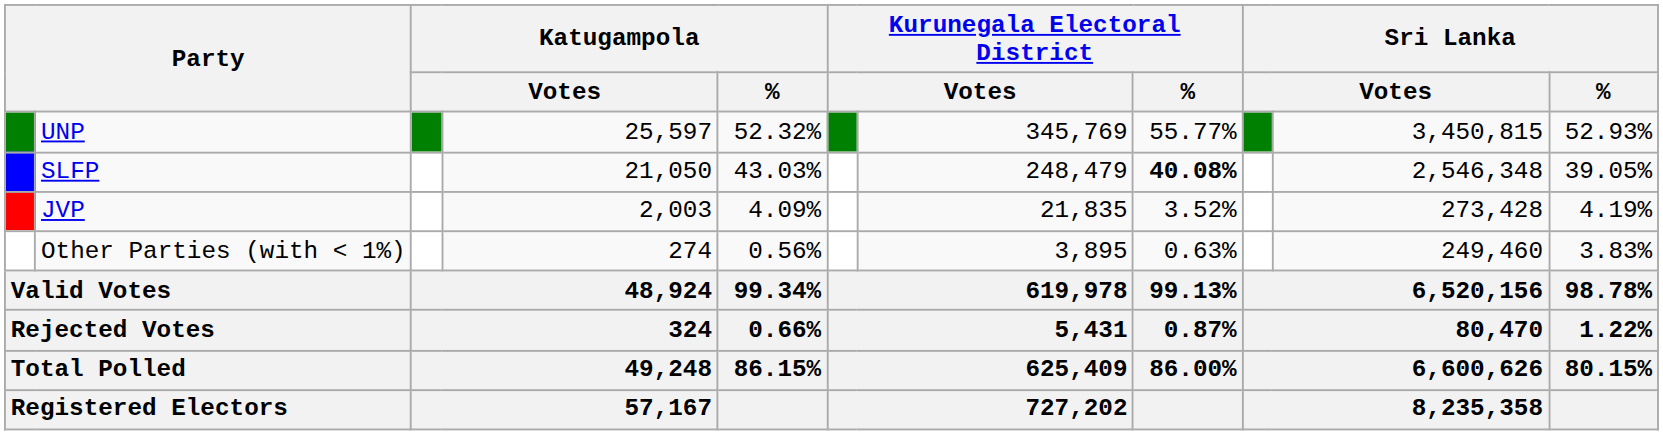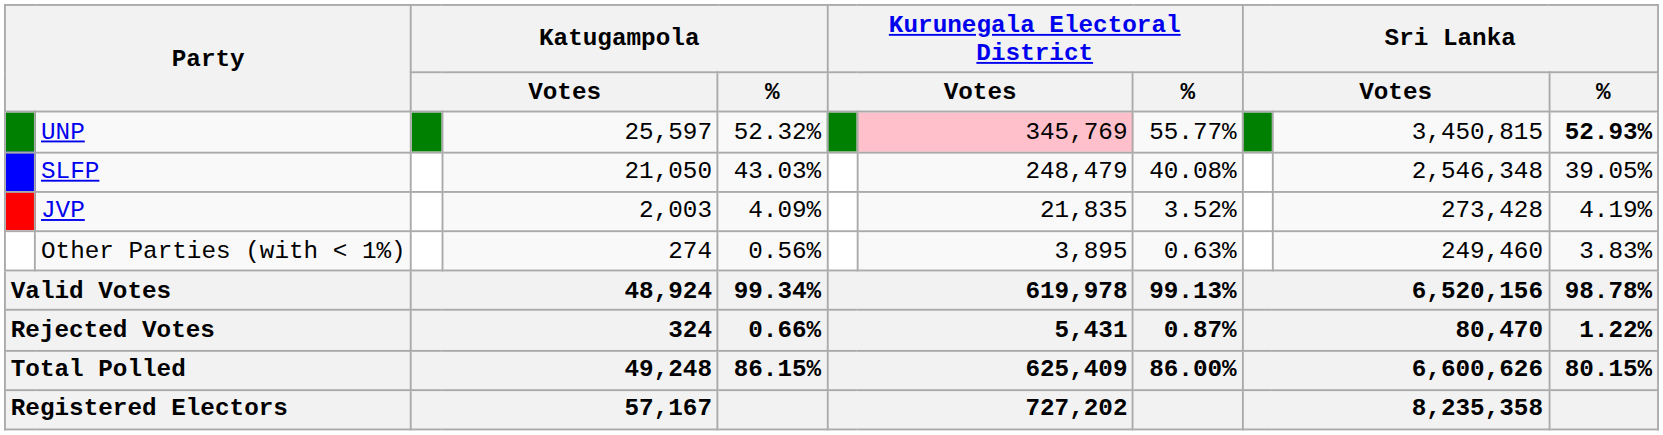(1076, 132) no background -> (1076, 132) pink background
(1608, 132) normal -> (1608, 132) bold
(1193, 172) bold -> (1193, 172) normal
